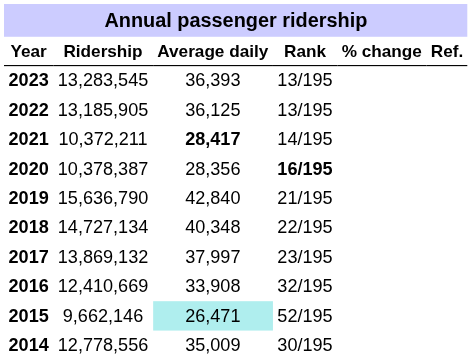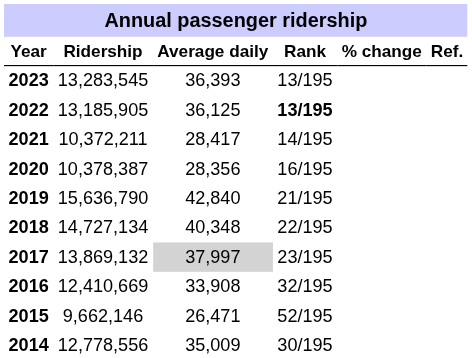(305, 110) normal -> (305, 110) bold
(213, 139) bold -> (213, 139) normal
(305, 168) bold -> (305, 168) normal
(213, 257) no background -> (213, 257) lightgrey background
(213, 315) paleturquoise background -> (213, 315) no background
